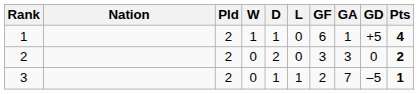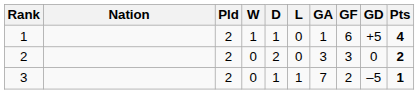columns swapped: (322, 15) <-> (348, 15)
